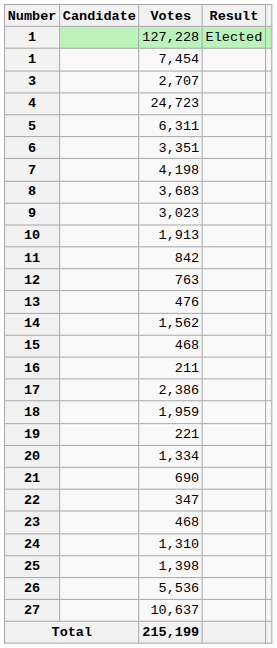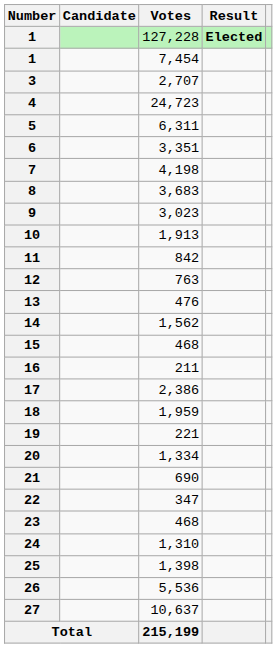(234, 38) normal -> (234, 38) bold
